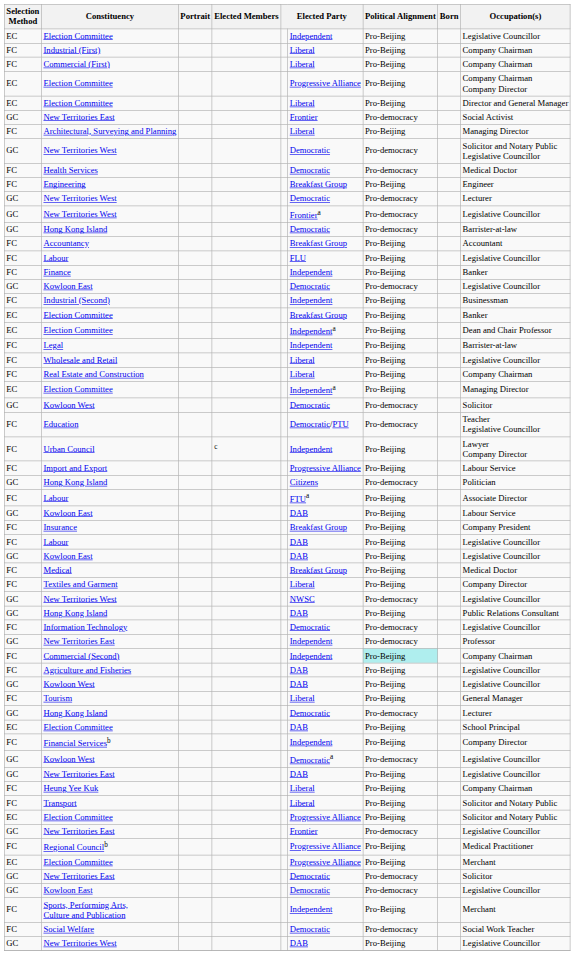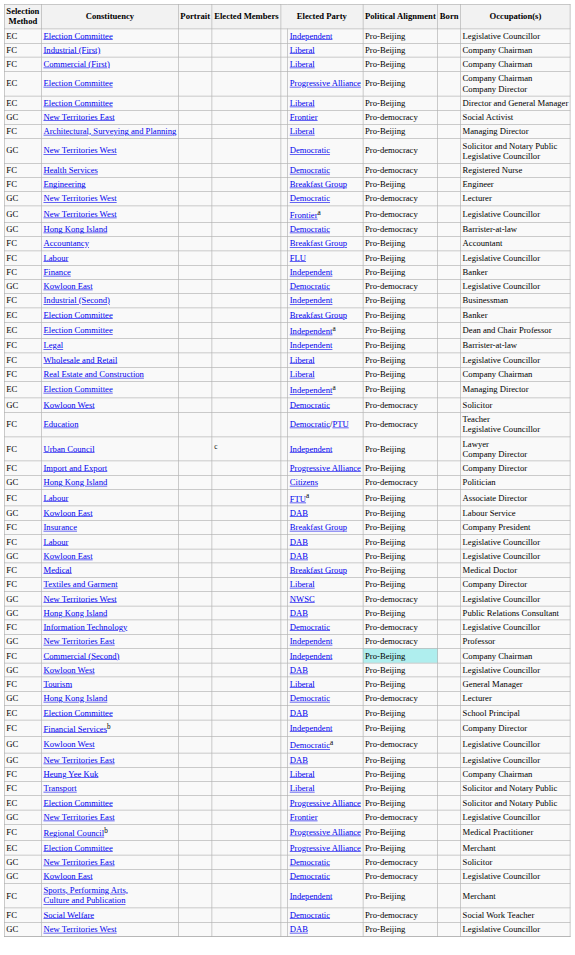(490, 170) Medical Doctor -> (492, 170) Registered Nurse
(489, 468) Labour Service -> (495, 468) Company Director
- row: (12, 670)
